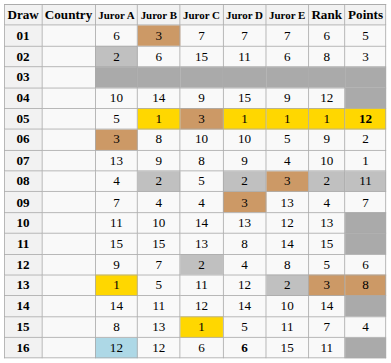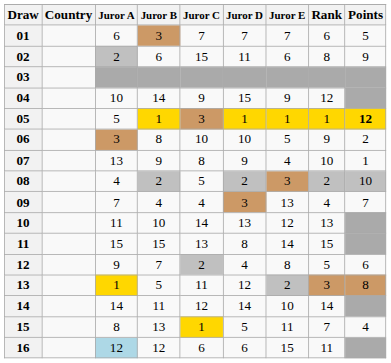(366, 56) 3 -> (366, 56) 9
(366, 181) 11 -> (366, 181) 10
(244, 347) bold -> (244, 347) normal
